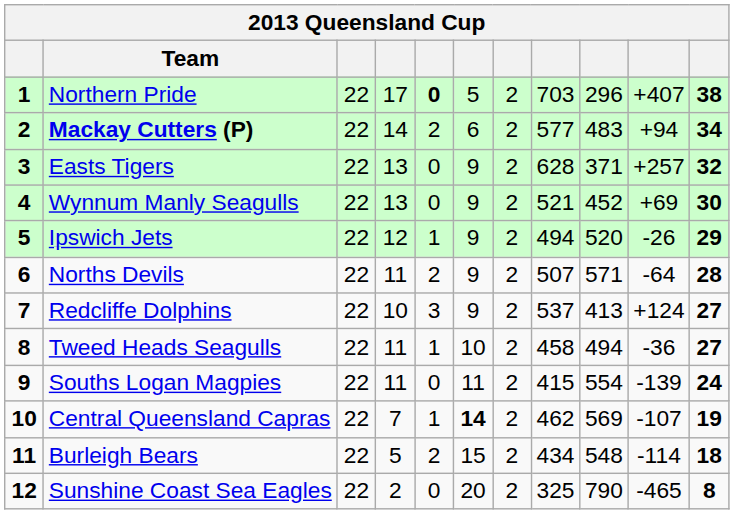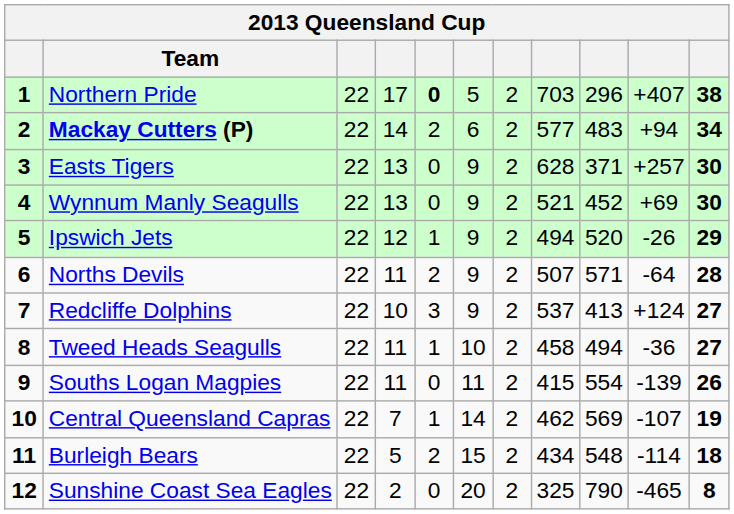(709, 166) 32 -> (709, 166) 30
(709, 382) 24 -> (709, 382) 26
(473, 418) bold -> (473, 418) normal
